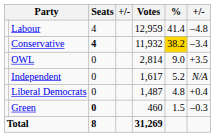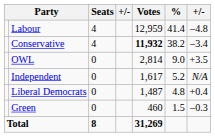(94, 44) bold -> (94, 44) normal
(149, 44) normal -> (149, 44) bold
(176, 44) gold background -> (176, 44) no background
(94, 108) bold -> (94, 108) normal
